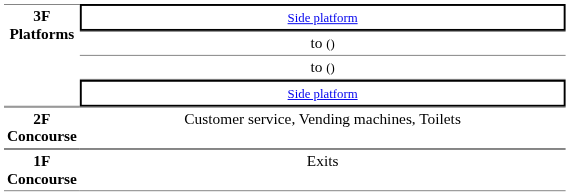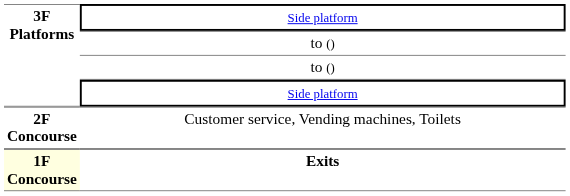(42, 170) no background -> (42, 170) lightyellow background
(323, 161) normal -> (323, 161) bold
